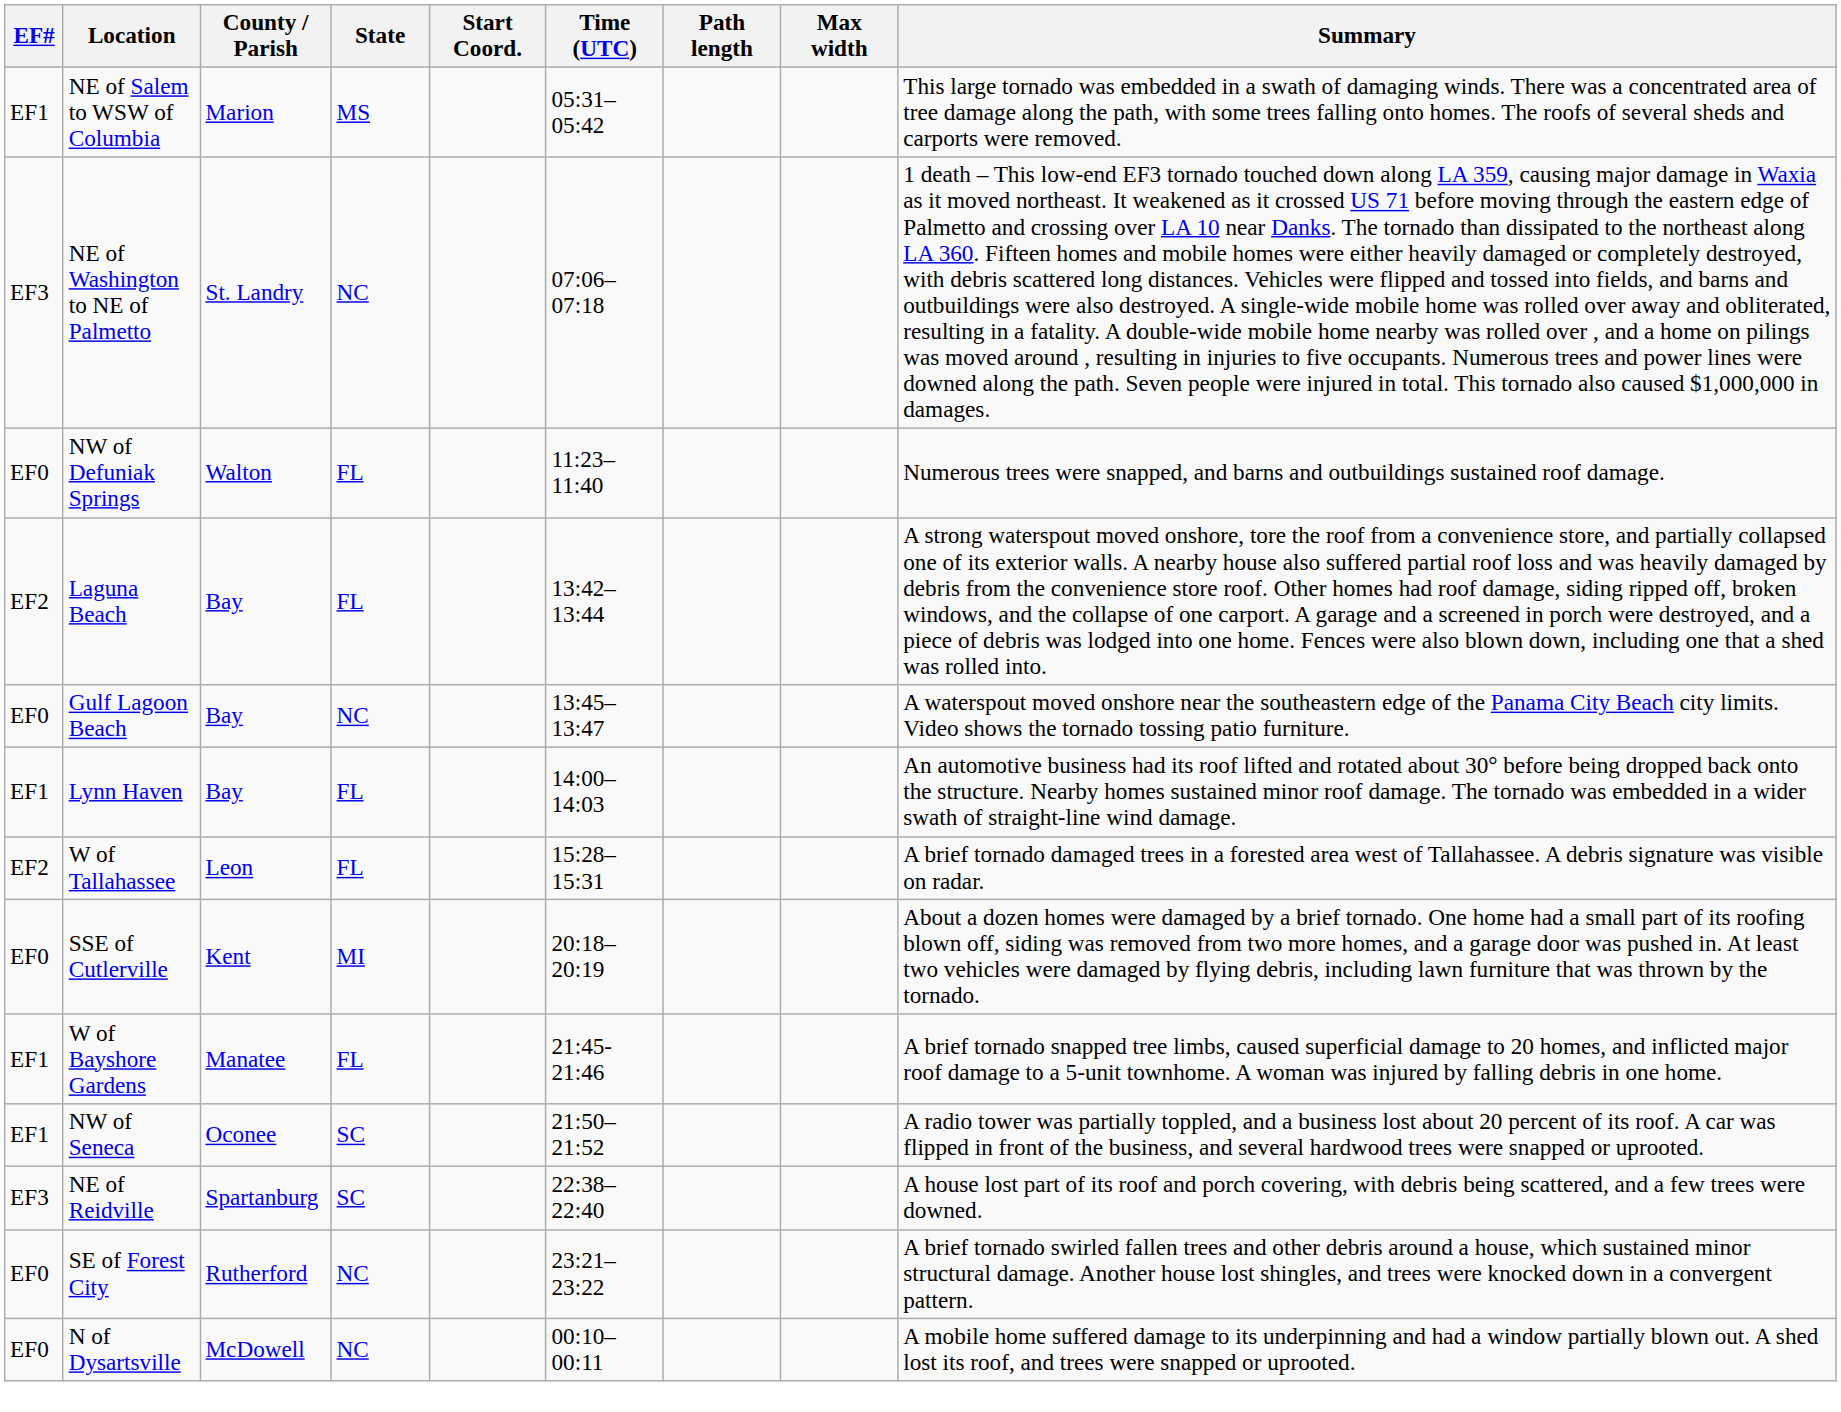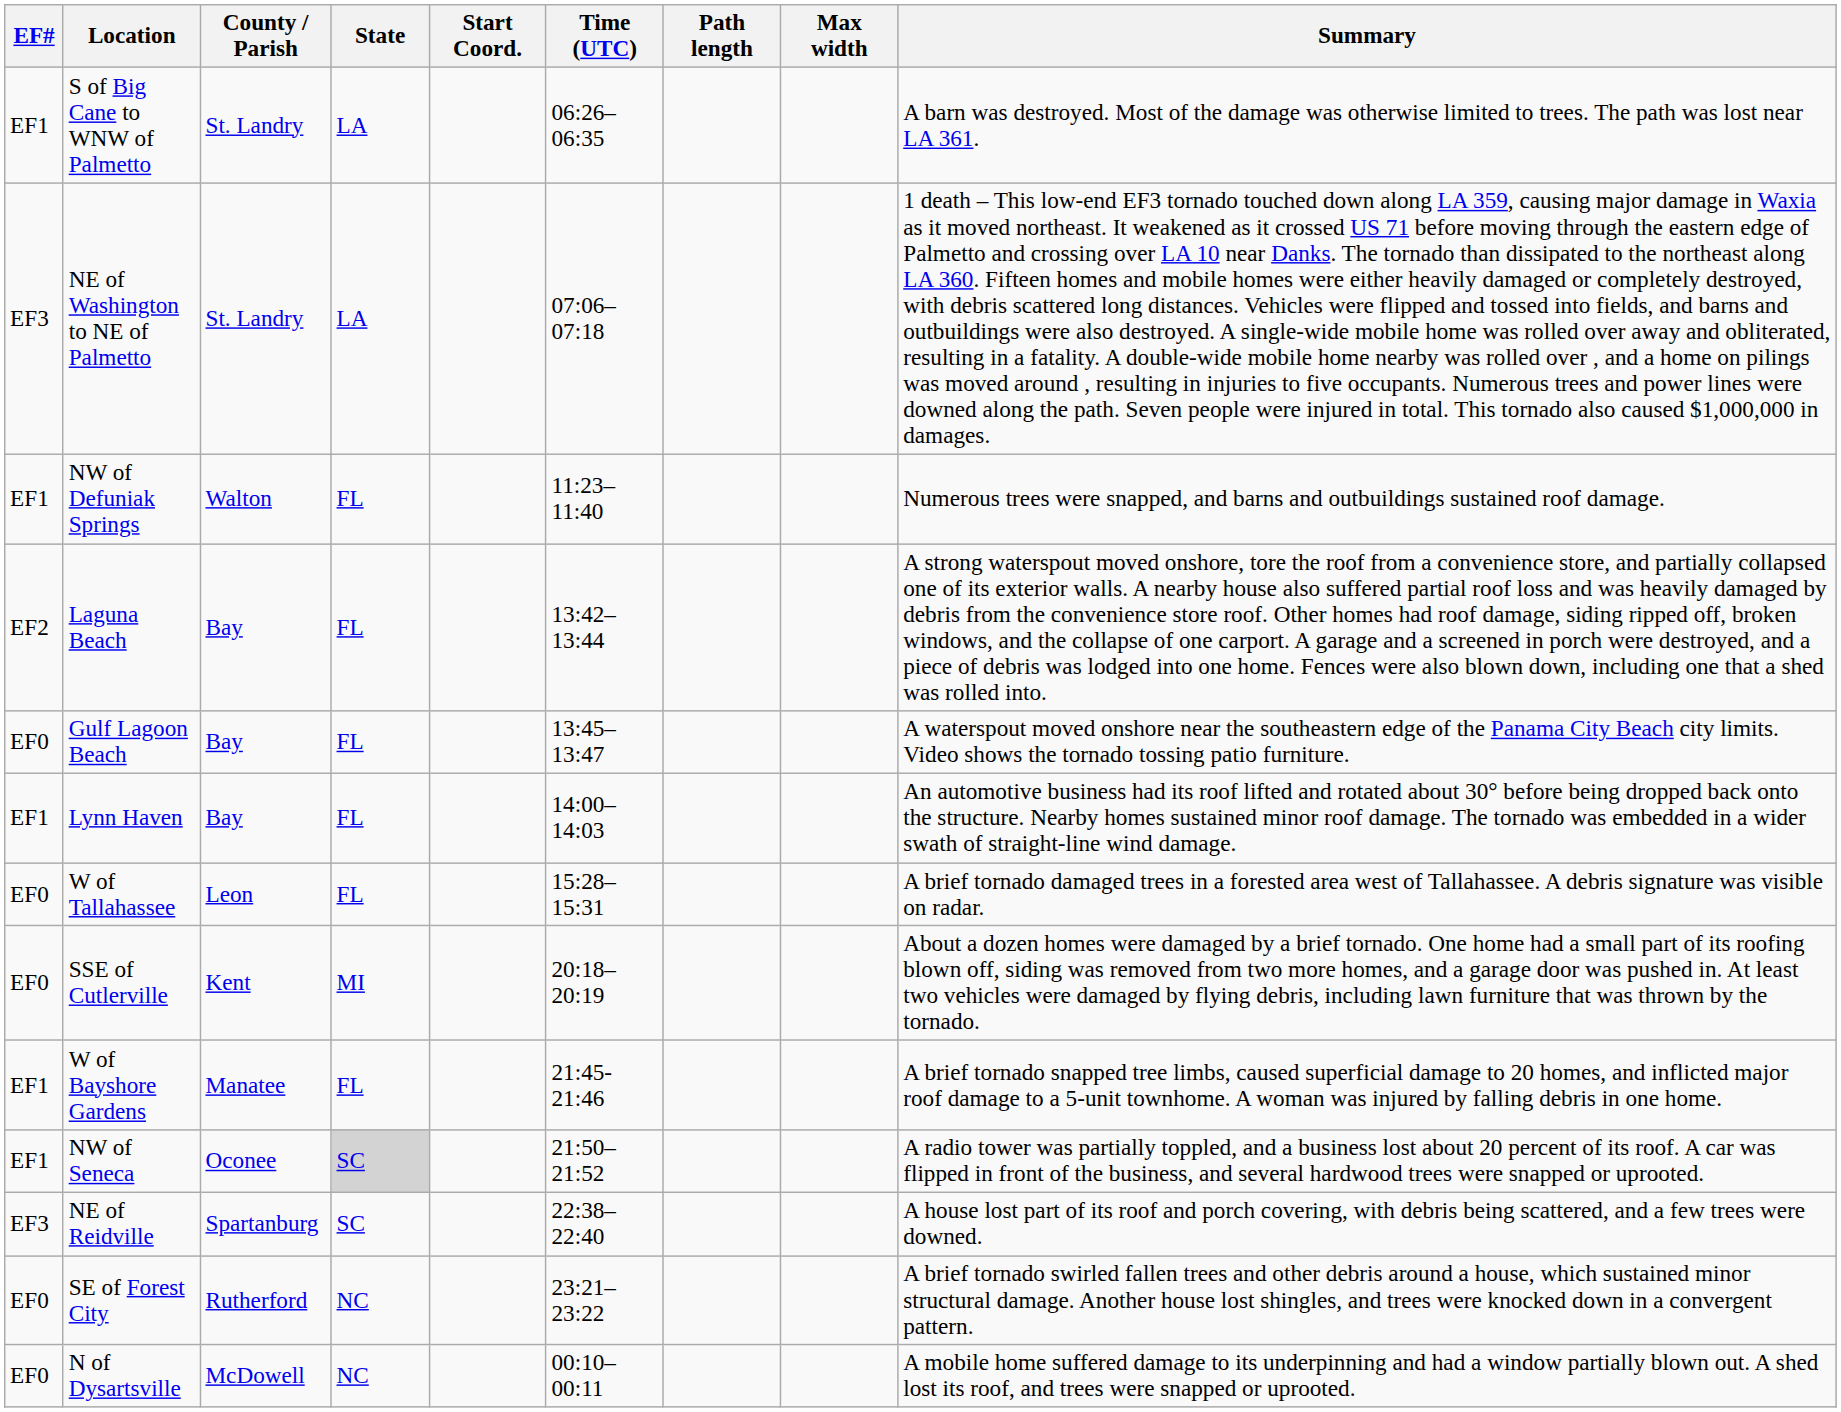- row: (129, 111)
+ row: (111, 124)
(353, 292) NC -> (352, 318) LA
(29, 472) EF0 -> (29, 498) EF1
(353, 715) NC -> (350, 741) FL
(29, 867) EF2 -> (29, 893) EF0
(351, 1134) no background -> (351, 1160) lightgrey background
